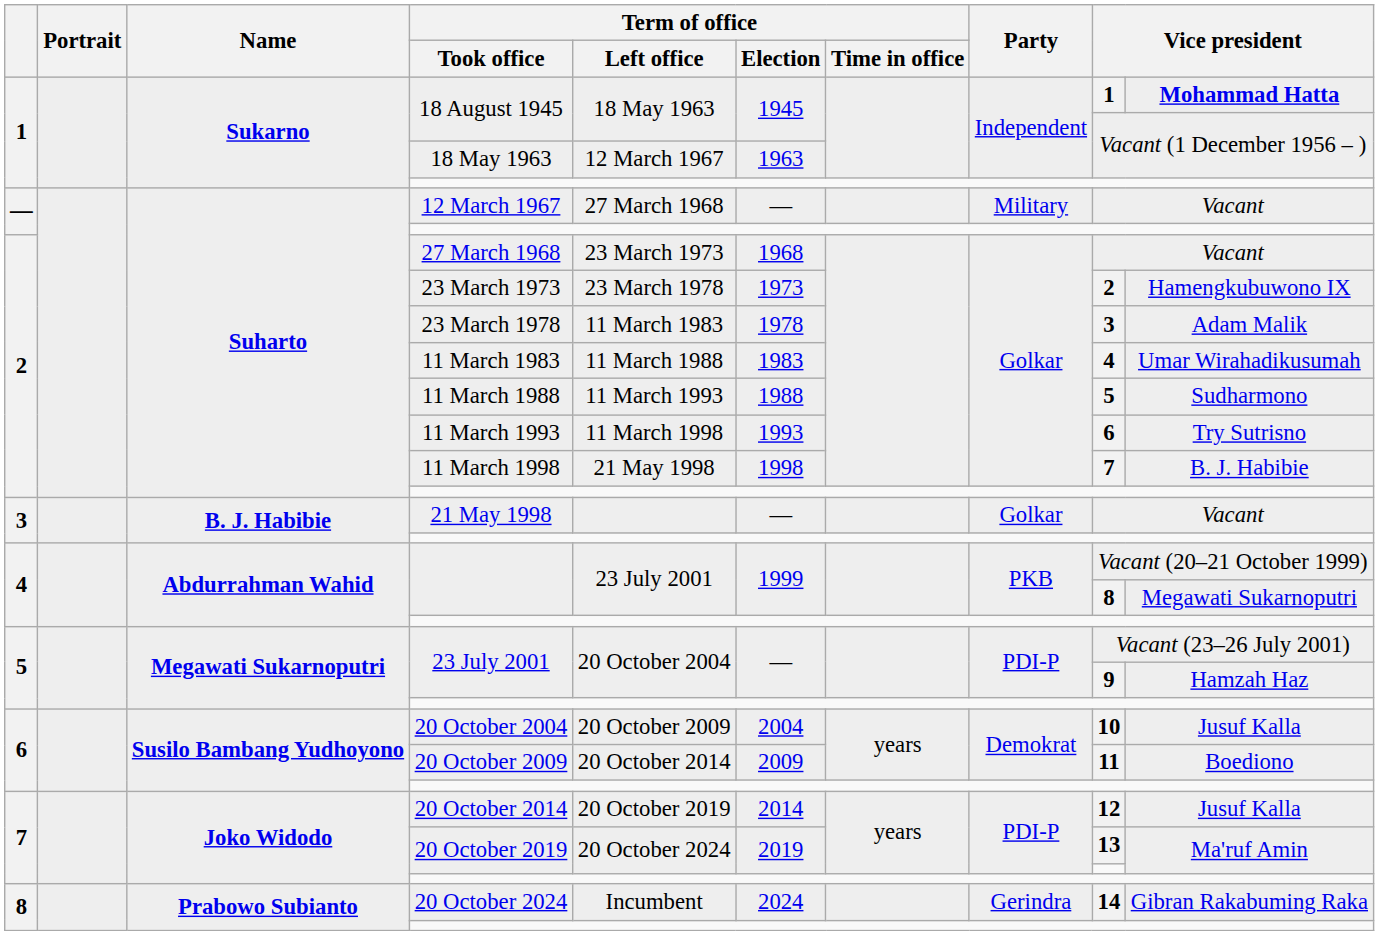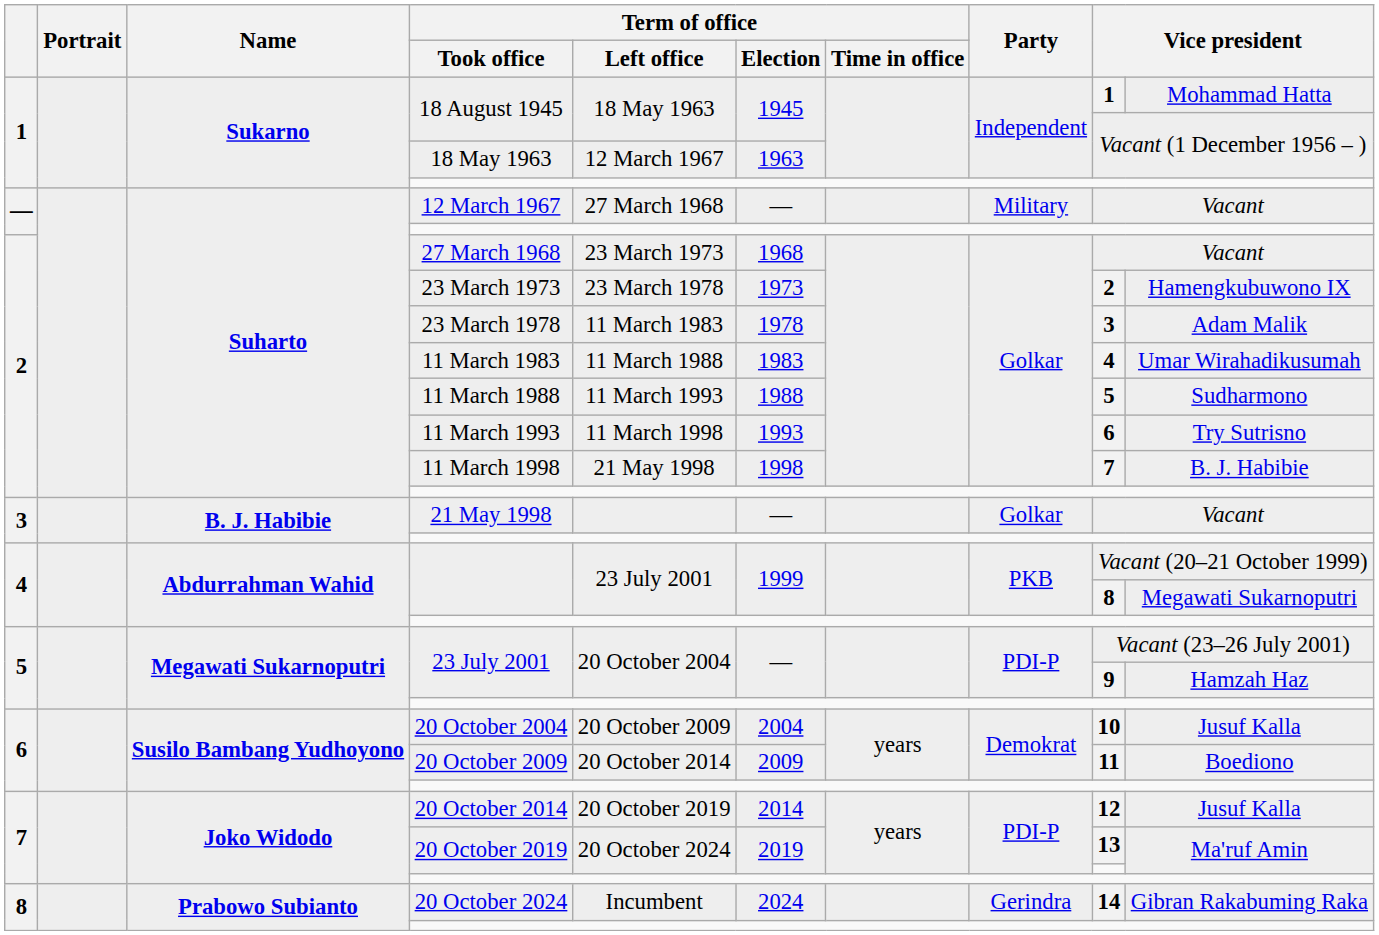(1249, 94) bold -> (1249, 94) normal
